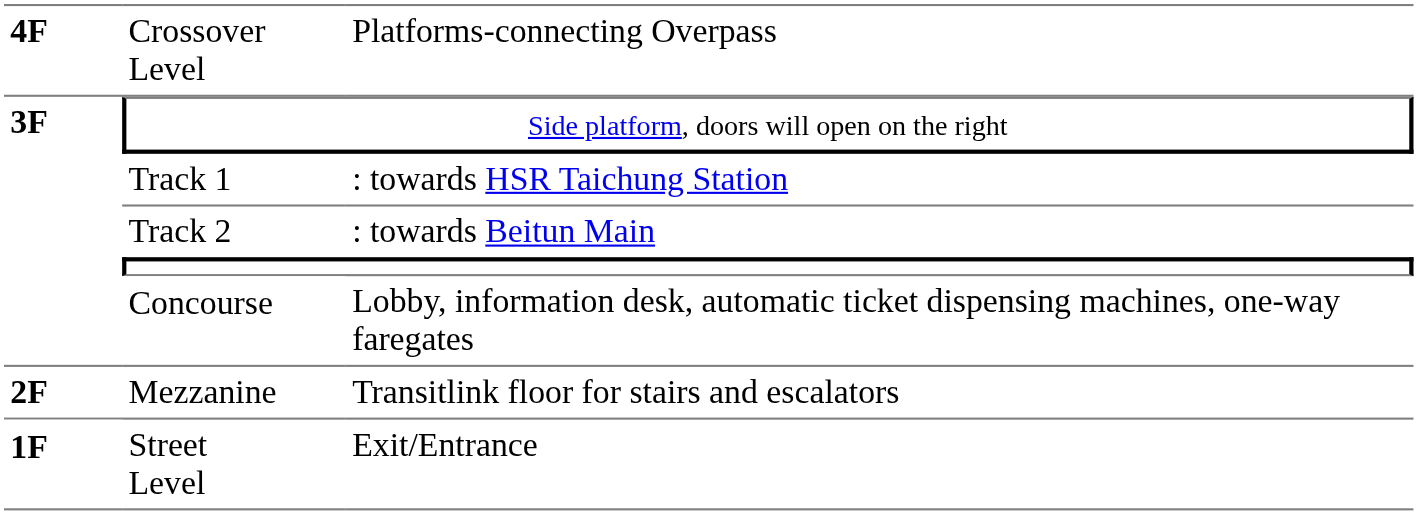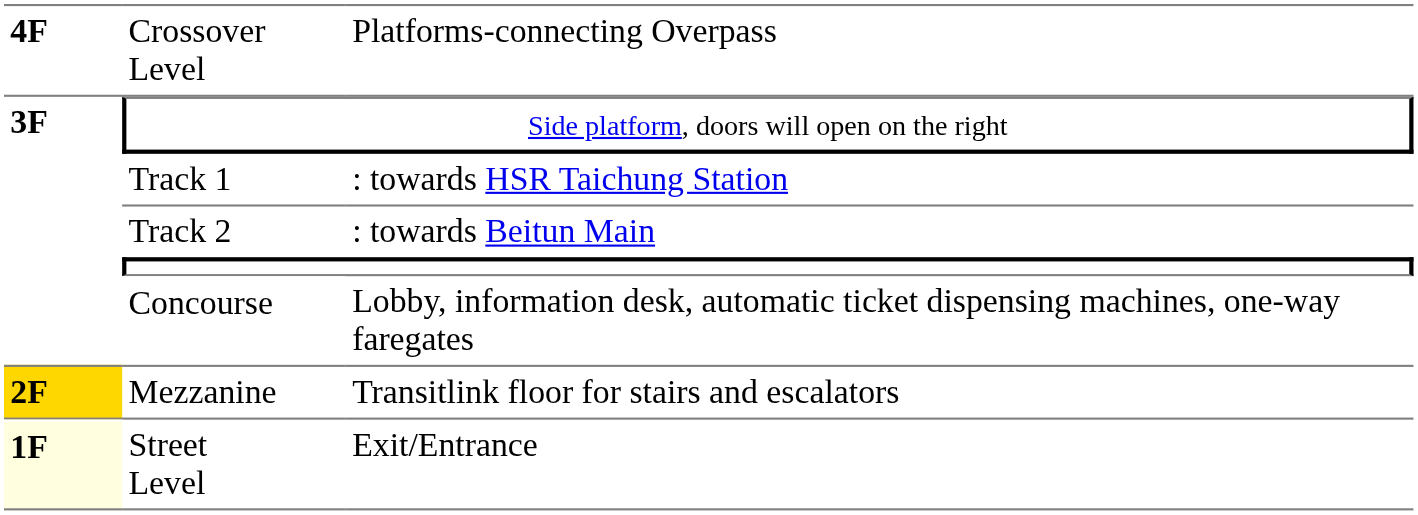(29, 391) no background -> (29, 391) gold background
(29, 446) no background -> (29, 446) lightyellow background
